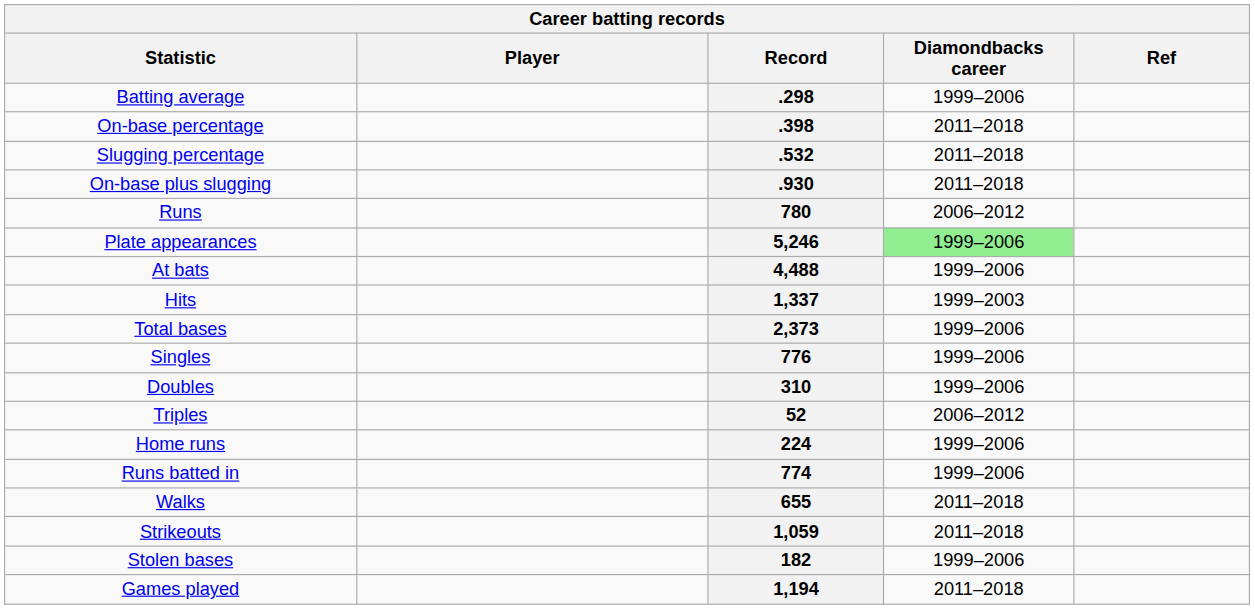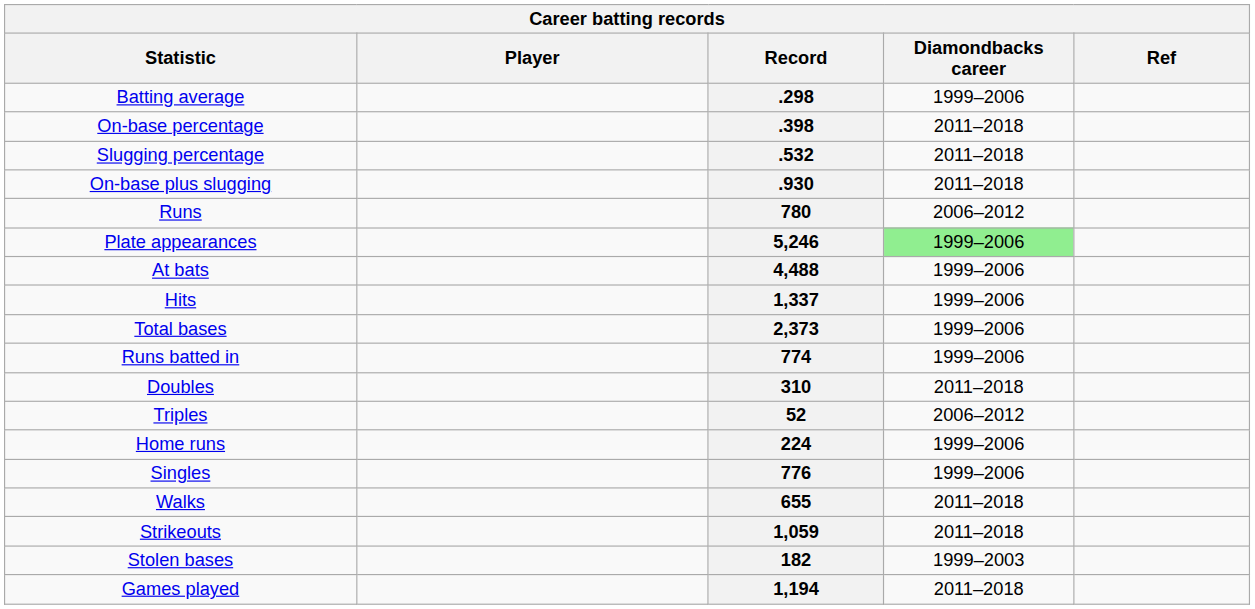(979, 299) 1999–2003 -> (979, 299) 1999–2006
rows swapped: (796, 357) <-> (796, 473)
(979, 386) 1999–2006 -> (979, 386) 2011–2018
(979, 560) 1999–2006 -> (979, 560) 1999–2003
